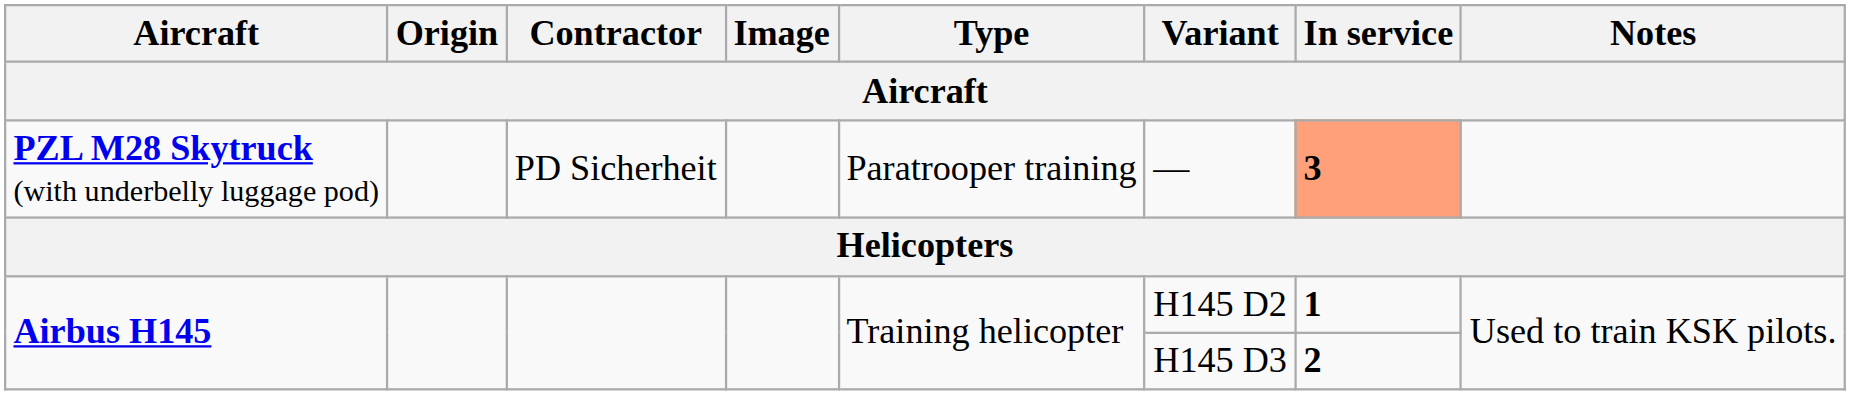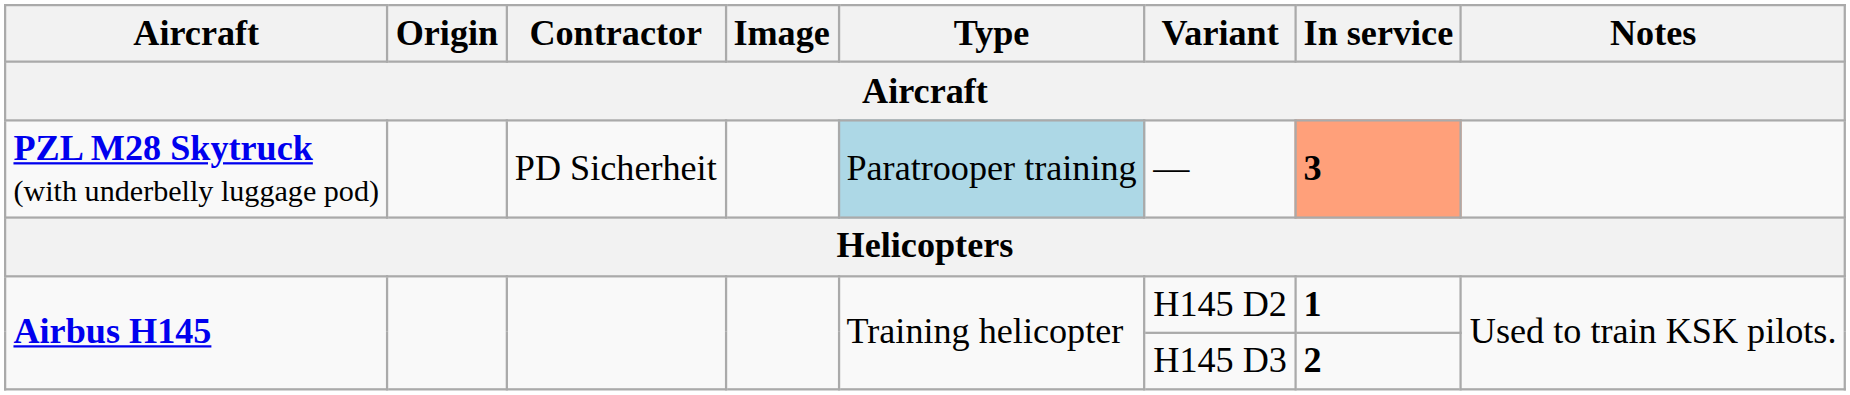(992, 168) no background -> (992, 168) lightblue background
